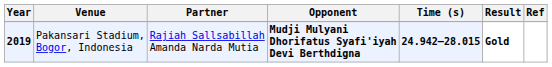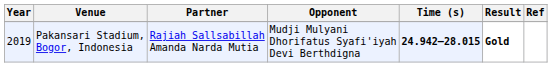(19, 42) bold -> (19, 42) normal
(333, 42) bold -> (333, 42) normal
